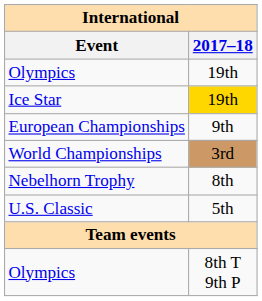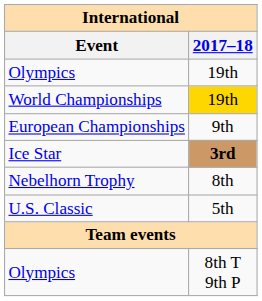(35, 99) Ice Star -> (85, 99) World Championships
(85, 153) World Championships -> (35, 153) Ice Star
(223, 153) normal -> (223, 153) bold
